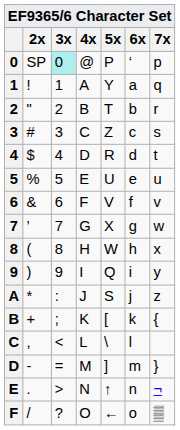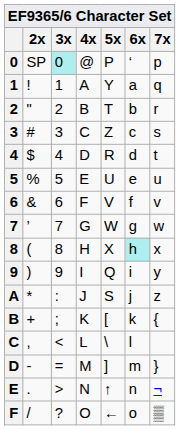(109, 226) X -> (111, 226) W
(111, 249) W -> (109, 249) X
(133, 249) no background -> (133, 249) paleturquoise background
